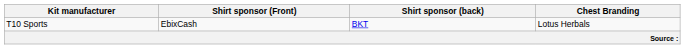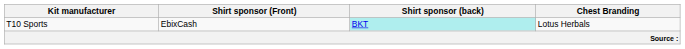(360, 24) no background -> (360, 24) paleturquoise background
